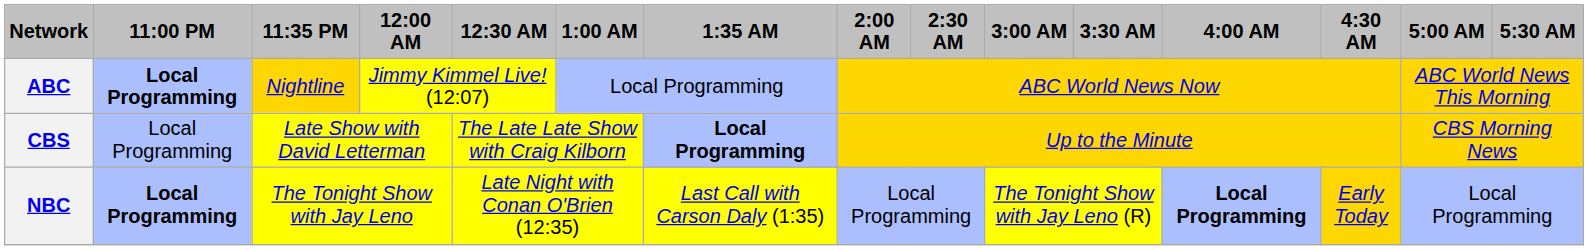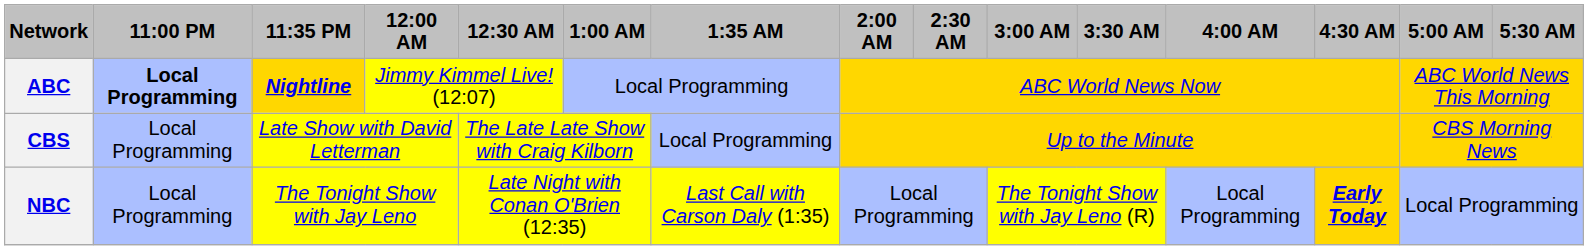(305, 85) normal -> (308, 85) bold
(740, 140) bold -> (746, 140) normal
(172, 205) bold -> (172, 205) normal
(1242, 205) bold -> (1240, 205) normal
(1361, 205) normal -> (1357, 205) bold
